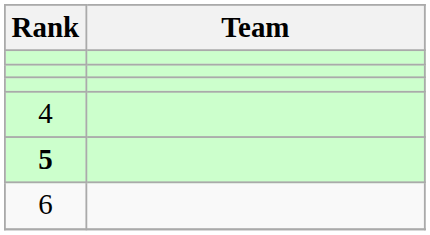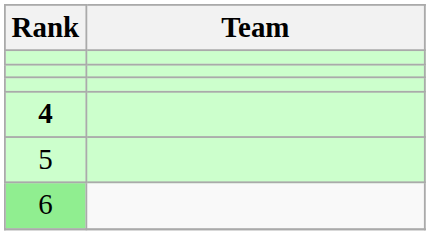(45, 113) normal -> (45, 113) bold
(45, 159) bold -> (45, 159) normal
(45, 205) no background -> (45, 205) lightgreen background
